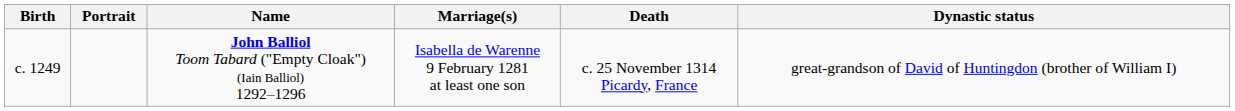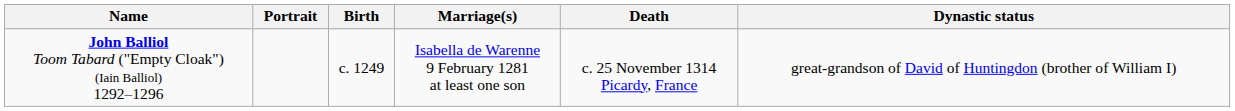columns swapped: (271, 16) <-> (38, 16)
